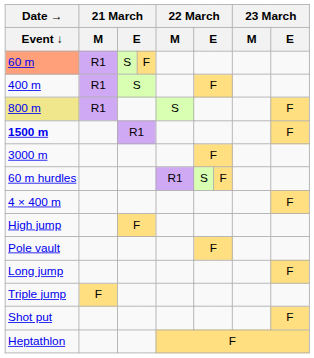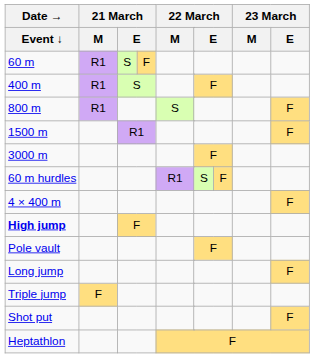(21, 62) lightsalmon background -> (21, 62) no background
(25, 108) khaki background -> (25, 108) no background
(28, 132) bold -> (28, 132) normal
(35, 225) normal -> (37, 225) bold
